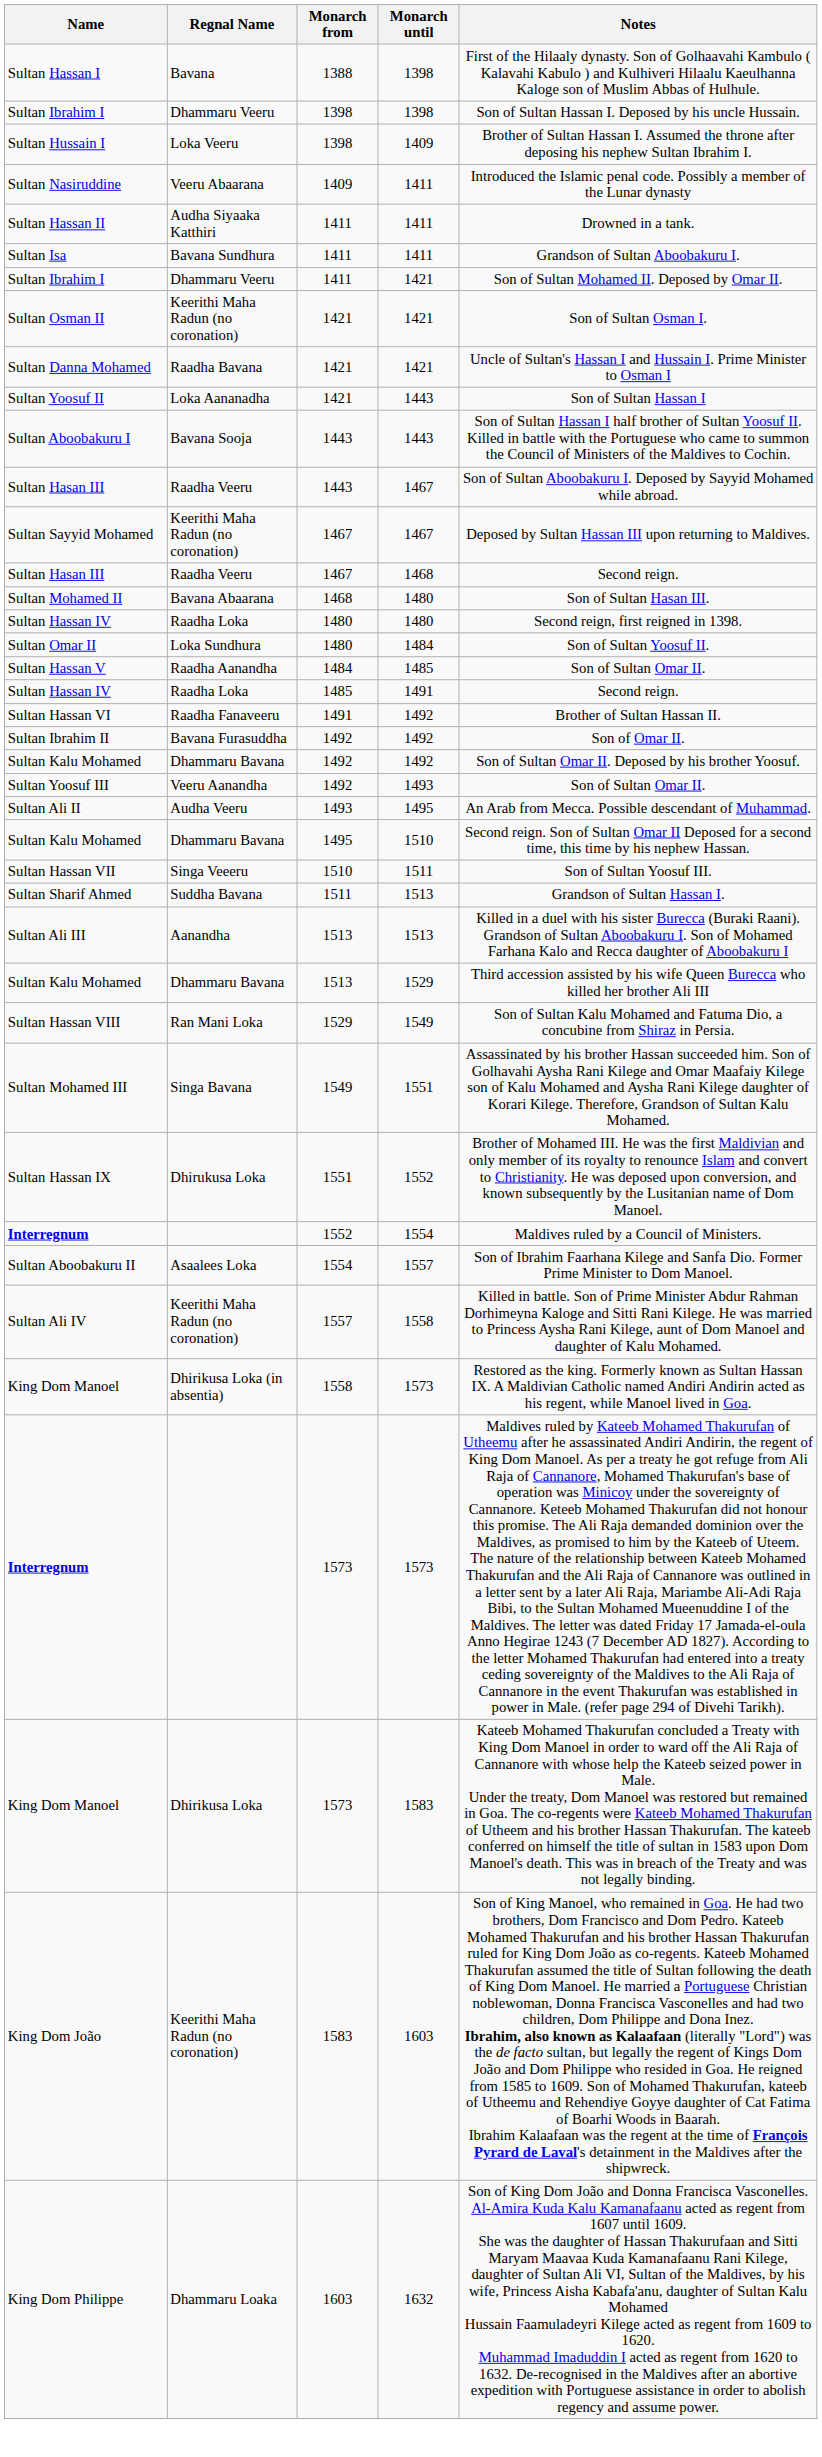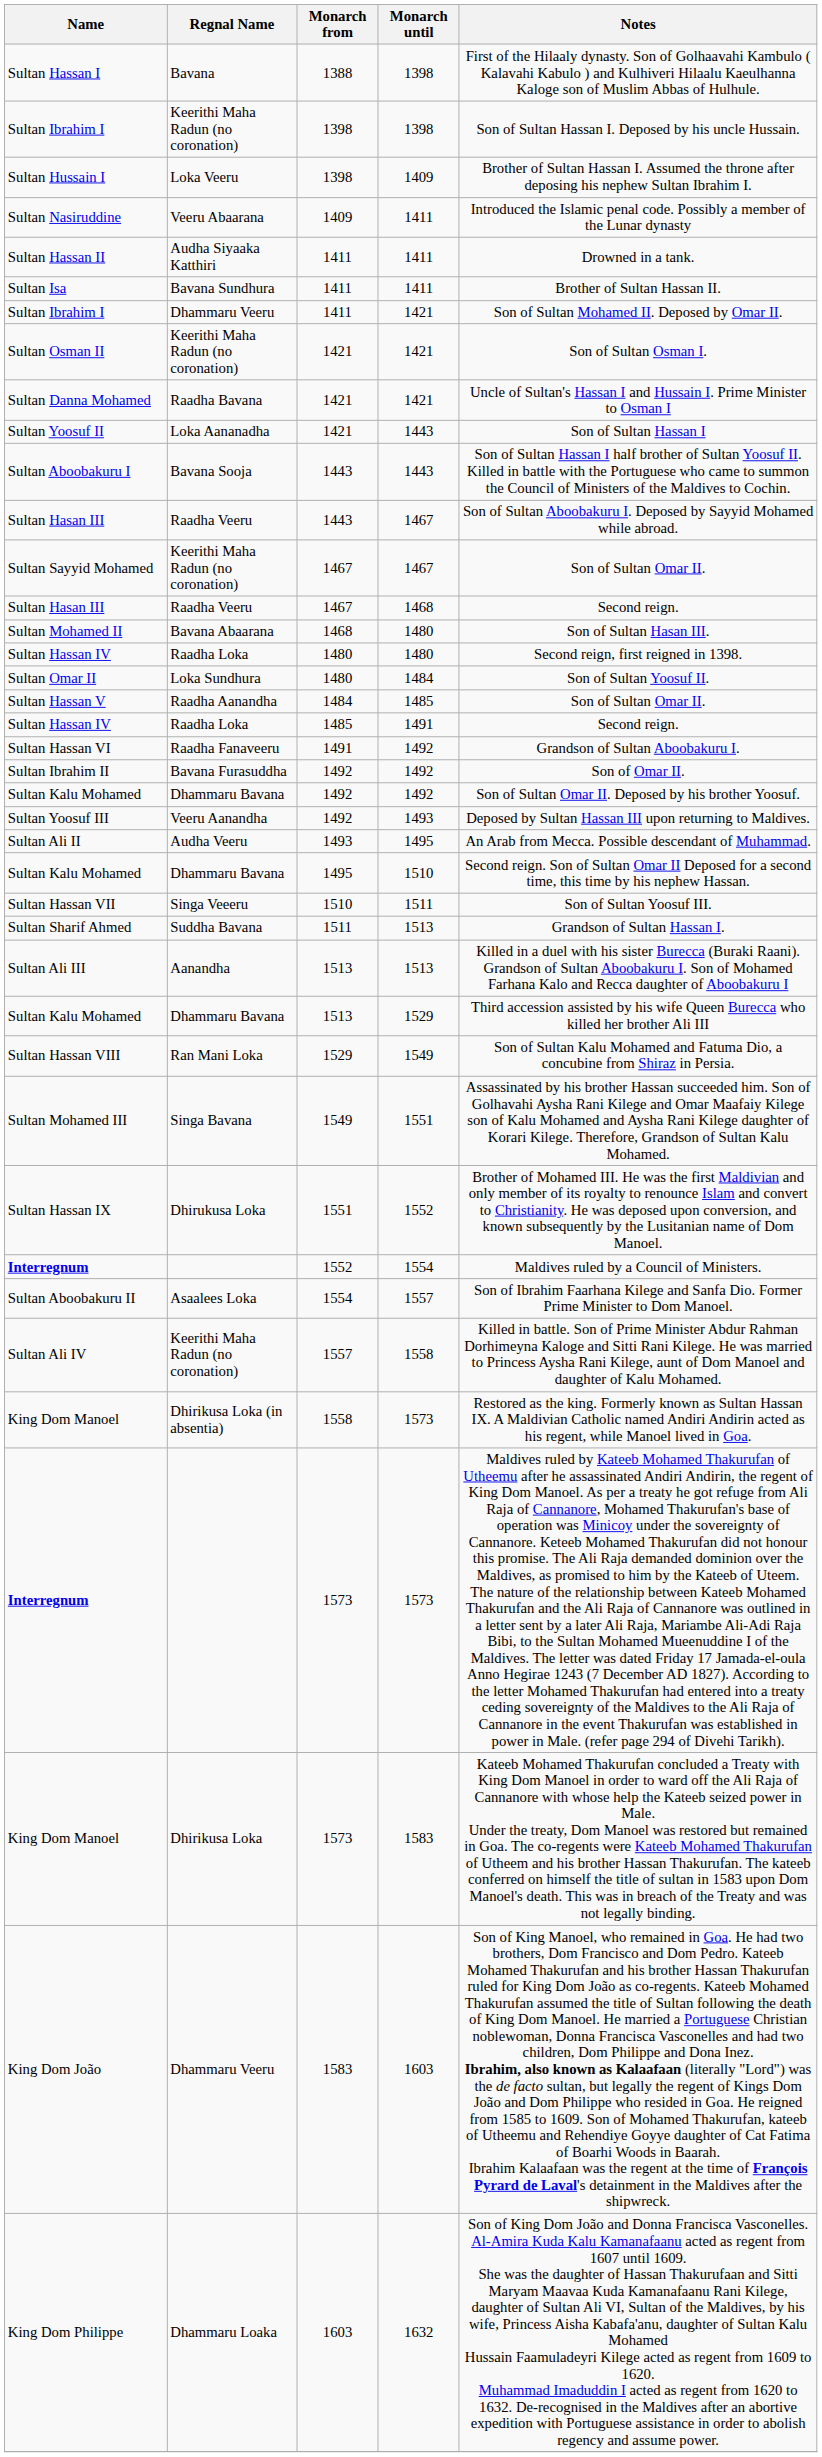(222, 112) Dhammaru Veeru -> (213, 129) Keerithi Maha Radun (no coronation)
(638, 255) Grandson of Sultan Aboobakuru I. -> (638, 288) Brother of Sultan Hassan II.
(638, 534) Deposed by Sultan Hassan III upon returning to Maldives. -> (638, 568) Son of Sultan Omar II.
(638, 714) Brother of Sultan Hassan II. -> (638, 748) Grandson of Sultan Aboobakuru I.
(638, 784) Son of Sultan Omar II. -> (638, 818) Deposed by Sultan Hassan III upon returning to Maldives.
(213, 2036) Keerithi Maha Radun (no coronation) -> (222, 2069) Dhammaru Veeru
